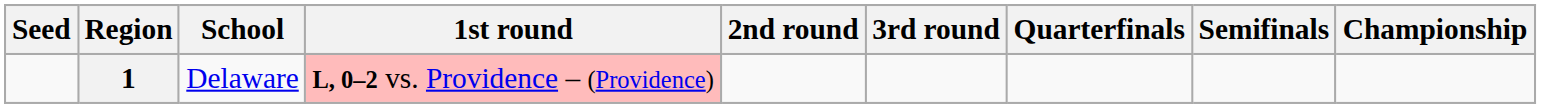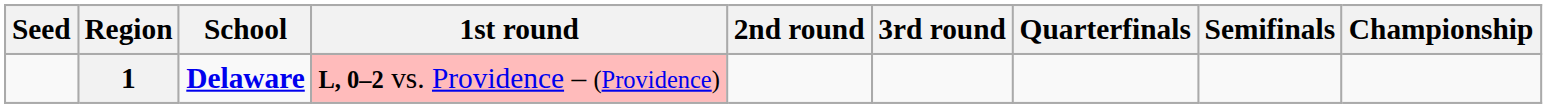(243, 77) normal -> (246, 77) bold
